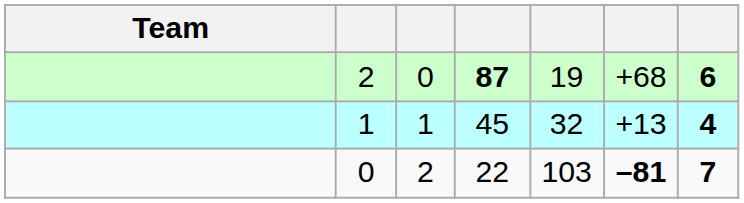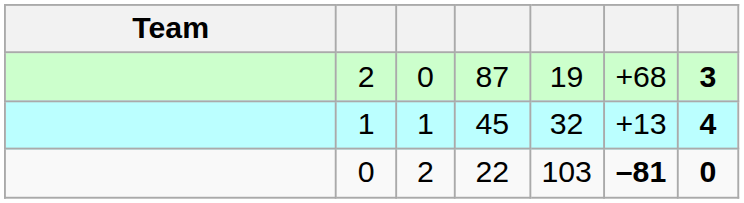(492, 76) bold -> (492, 76) normal
(708, 76) 6 -> (708, 76) 3
(708, 172) 7 -> (708, 172) 0
